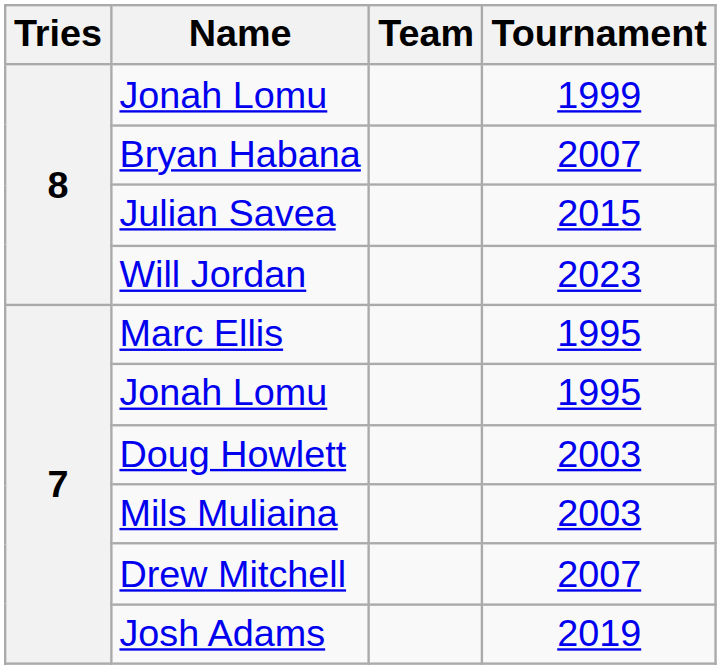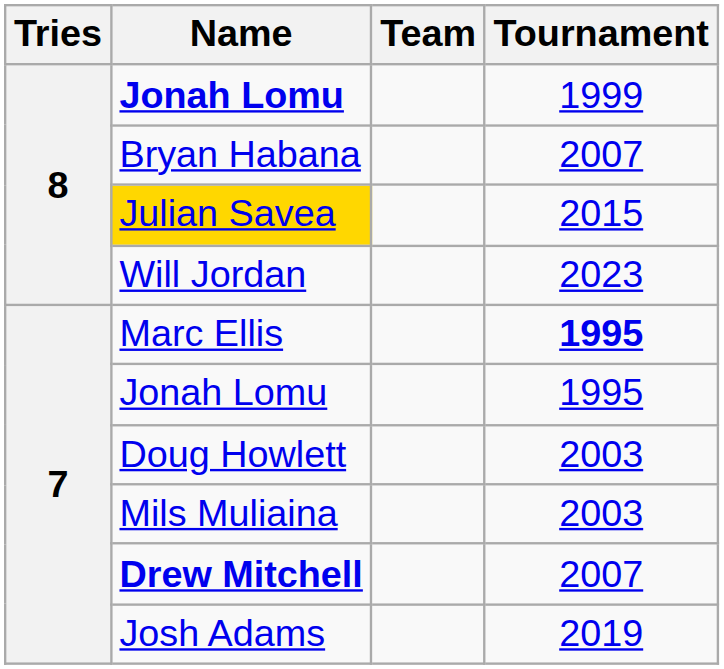(223, 94) normal -> (232, 94) bold
(228, 214) no background -> (228, 214) gold background
(599, 333) normal -> (601, 333) bold
(233, 573) normal -> (241, 573) bold
